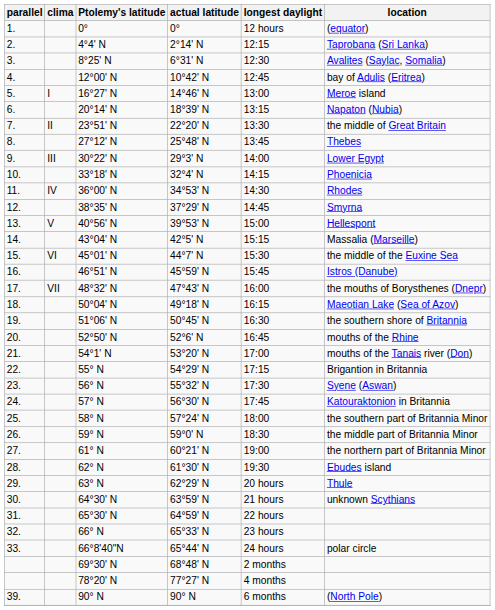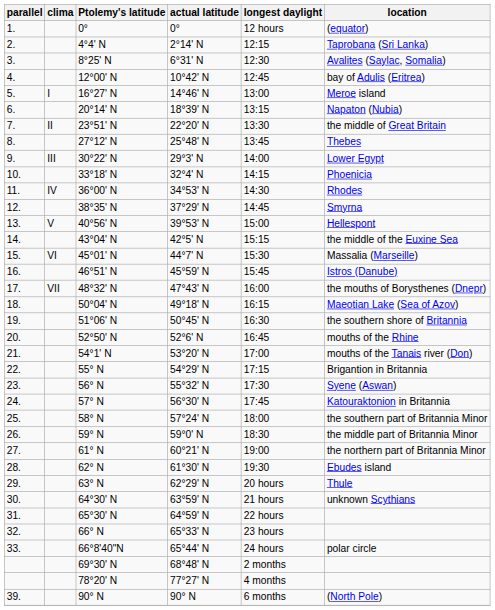(372, 239) Massalia (Marseille) -> (392, 239) the middle of the Euxine Sea
(392, 256) the middle of the Euxine Sea -> (372, 256) Massalia (Marseille)
